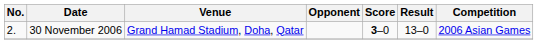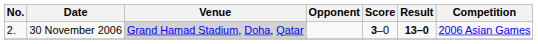(215, 30) no background -> (215, 30) lightgrey background
(417, 30) normal -> (417, 30) bold
